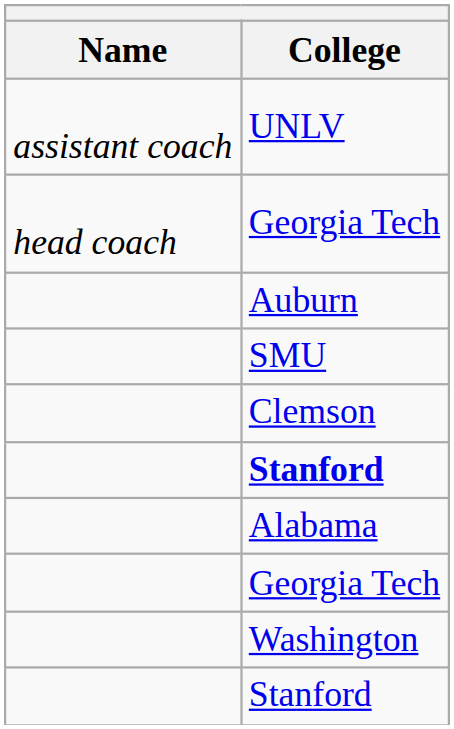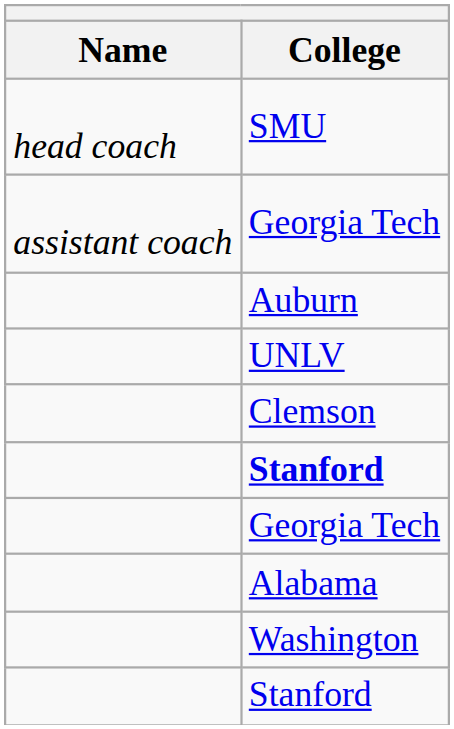(123, 145) assistant coach -> (95, 145) head coach
(297, 125) UNLV -> (287, 125) SMU
(95, 242) head coach -> (123, 242) assistant coach
(287, 355) SMU -> (297, 355) UNLV
(313, 525) Alabama -> (344, 525) Georgia Tech
(344, 582) Georgia Tech -> (313, 582) Alabama
